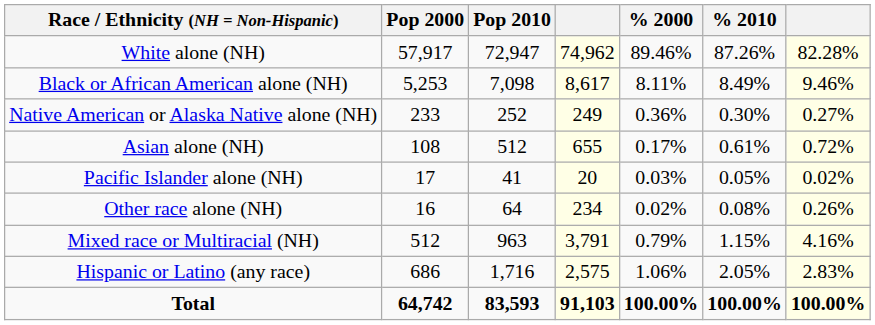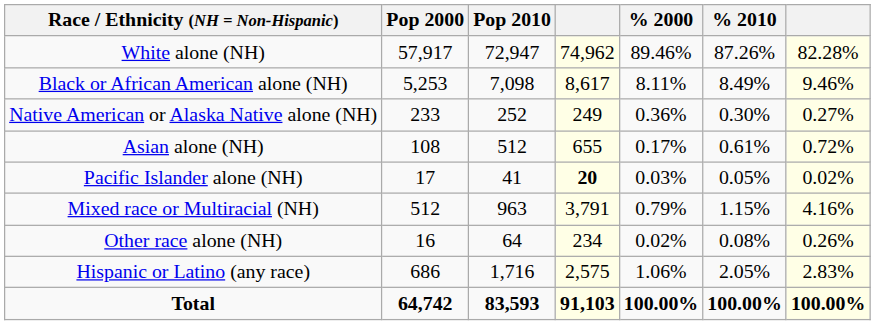(587, 177) normal -> (587, 177) bold
rows swapped: (193, 209) <-> (193, 240)
